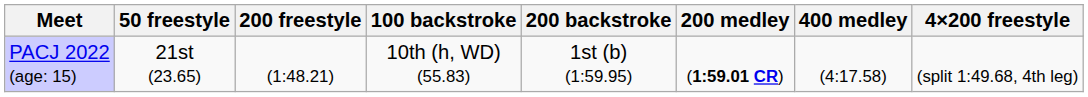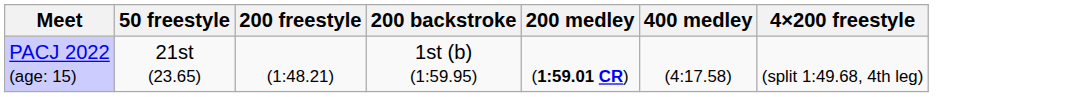- column: (444, 20)
